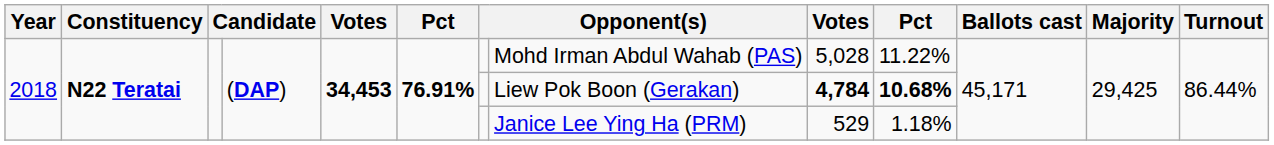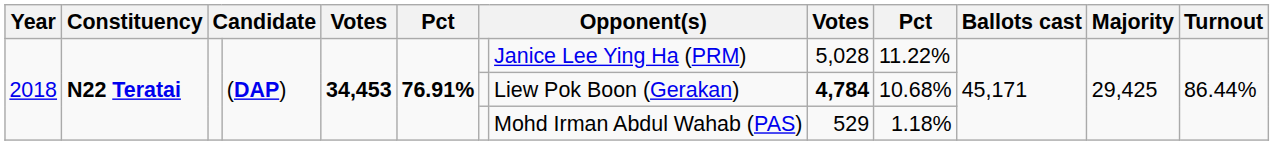(648, 56) Mohd Irman Abdul Wahab (PAS) -> (620, 56) Janice Lee Ying Ha (PRM)
(915, 90) bold -> (915, 90) normal
(620, 123) Janice Lee Ying Ha (PRM) -> (648, 123) Mohd Irman Abdul Wahab (PAS)
